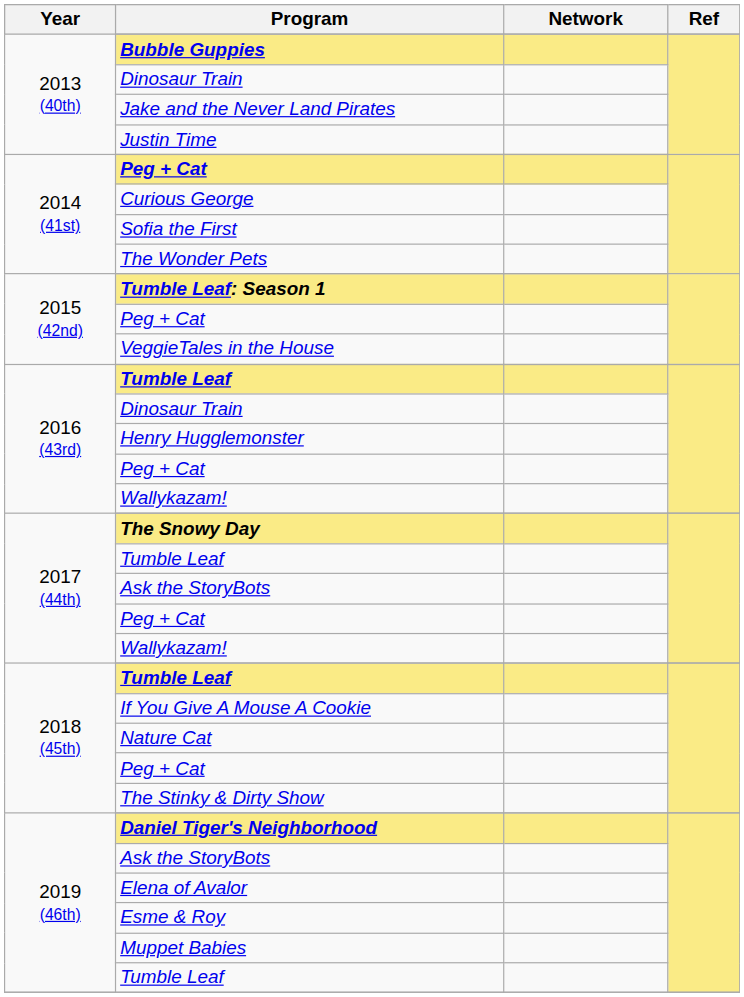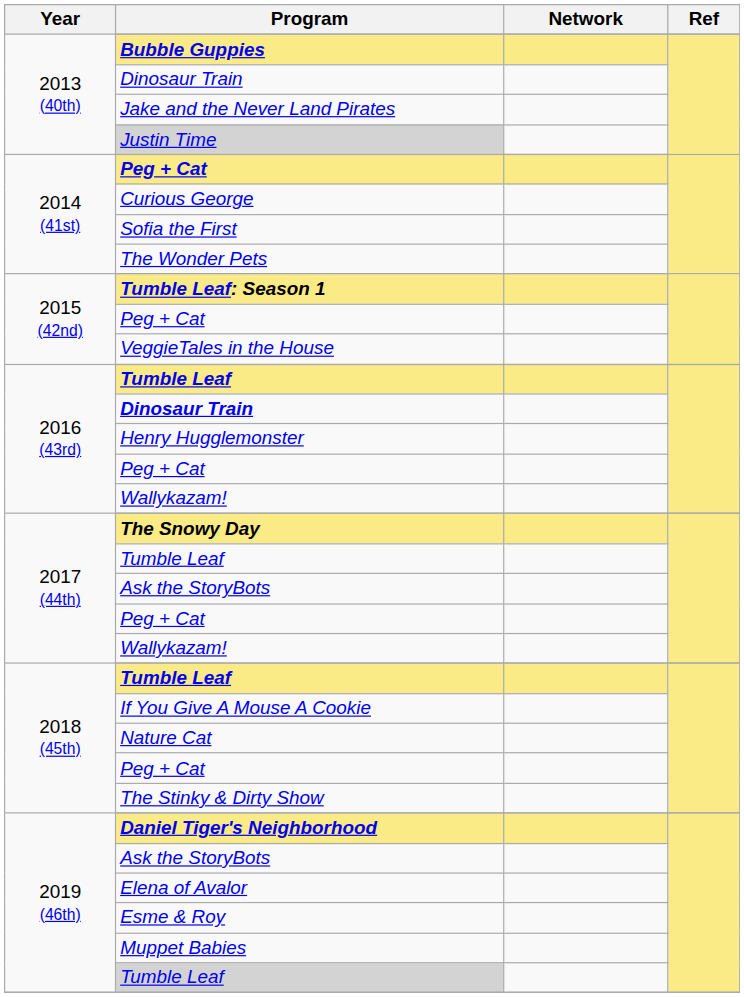(168, 139) no background -> (168, 139) lightgrey background
(181, 408) normal -> (187, 408) bold
(172, 977) no background -> (172, 977) lightgrey background
